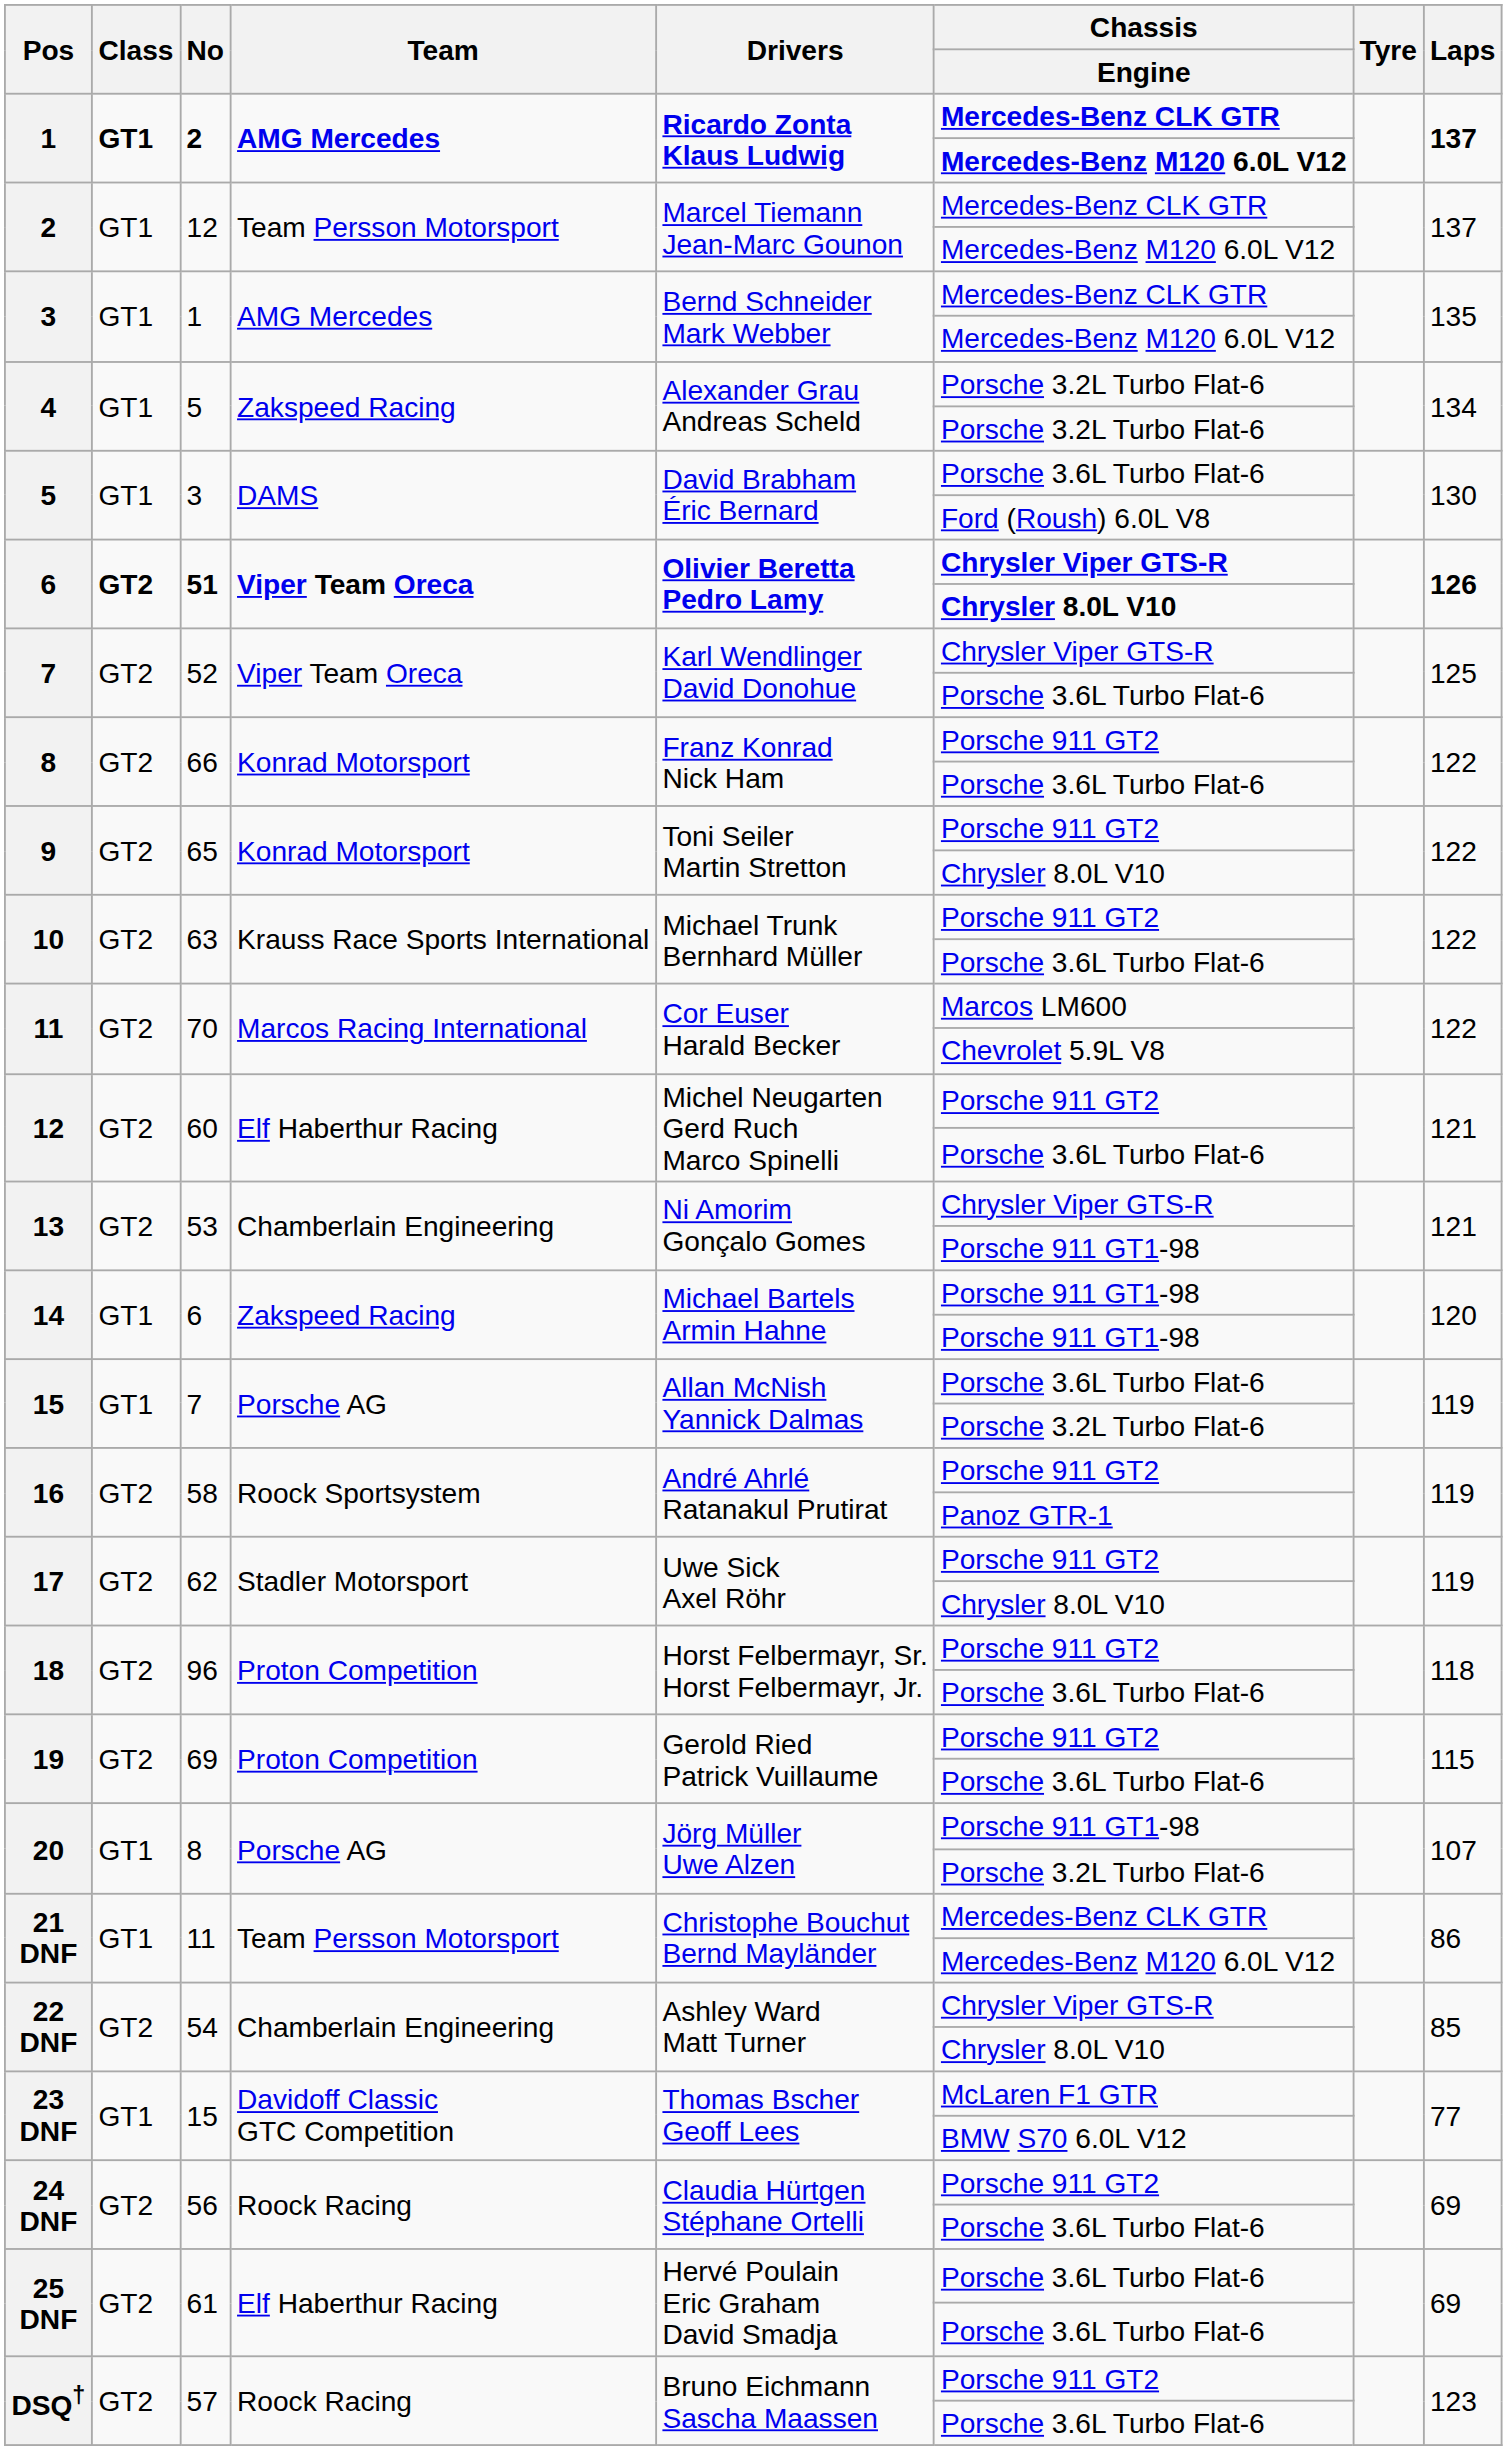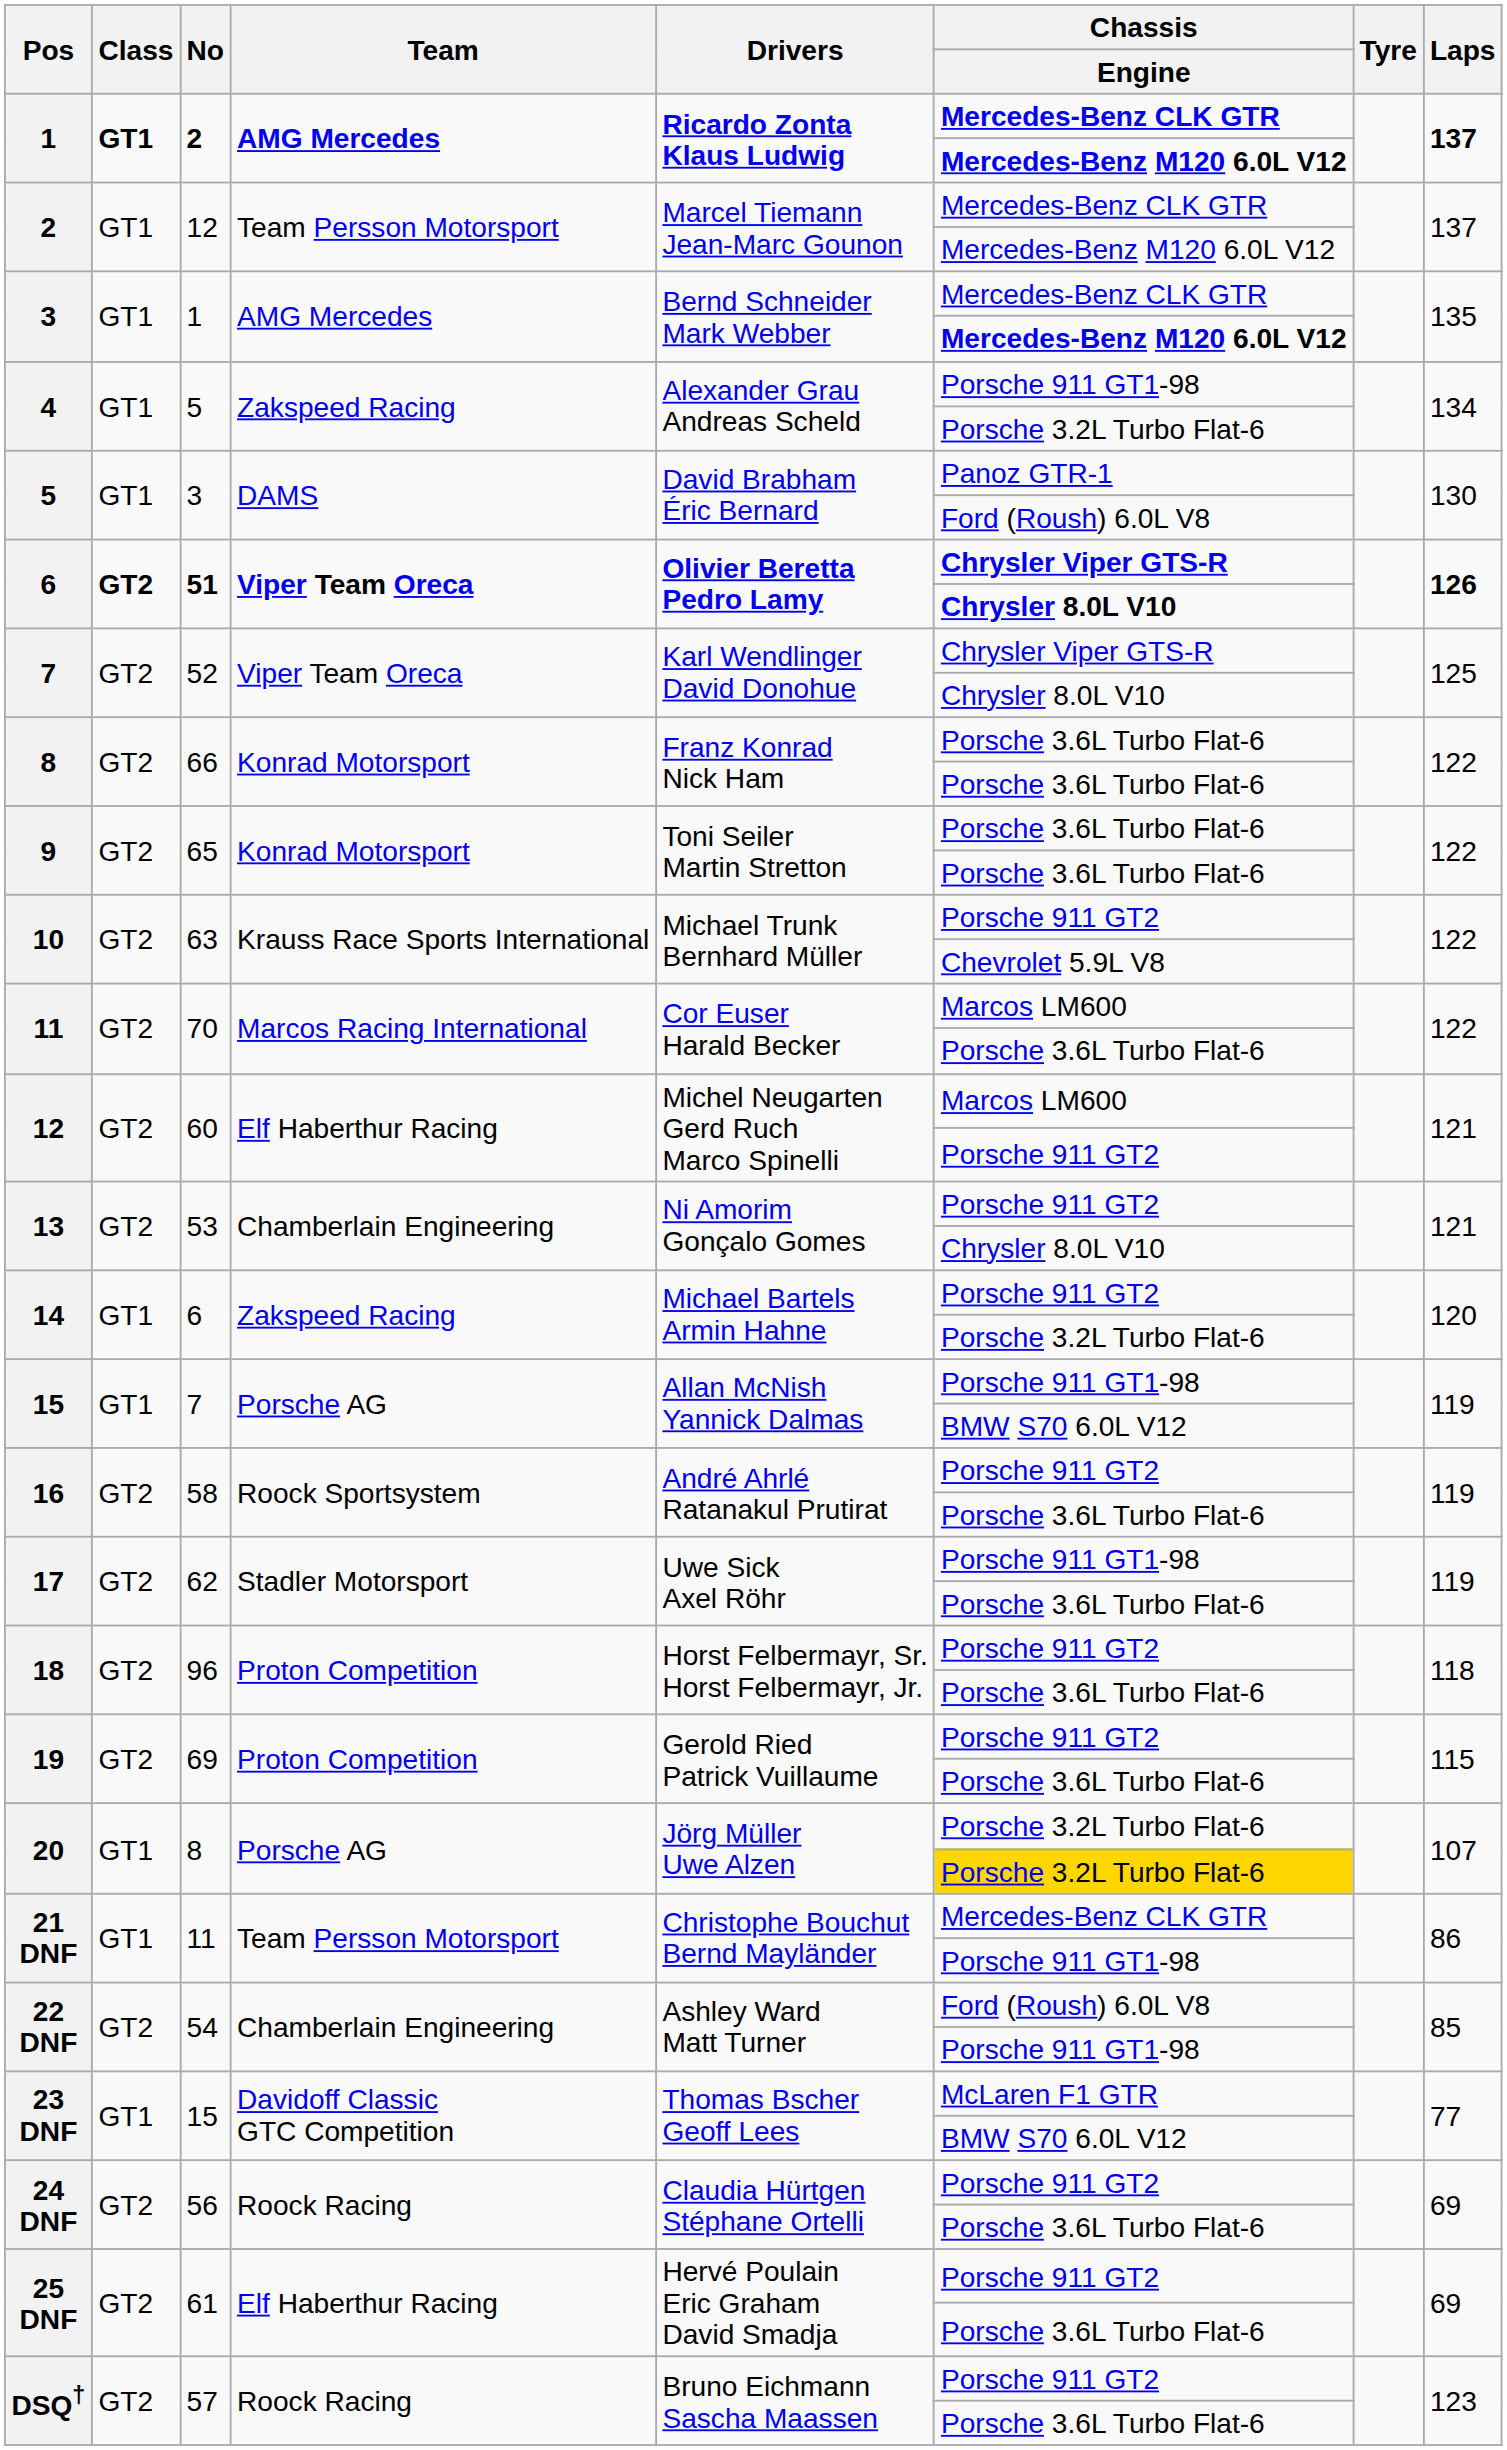(1138, 339) normal -> (1144, 339) bold
(1103, 383) Porsche 3.2L Turbo Flat-6 -> (1070, 383) Porsche 911 GT1-98
(1103, 473) Porsche 3.6L Turbo Flat-6 -> (1027, 473) Panoz GTR-1
(1103, 695) Porsche 3.6L Turbo Flat-6 -> (1053, 695) Chrysler 8.0L V10
(1050, 740) Porsche 911 GT2 -> (1103, 740) Porsche 3.6L Turbo Flat-6
(1050, 829) Porsche 911 GT2 -> (1103, 829) Porsche 3.6L Turbo Flat-6
(1053, 873) Chrysler 8.0L V10 -> (1103, 873) Porsche 3.6L Turbo Flat-6
(1103, 962) Porsche 3.6L Turbo Flat-6 -> (1053, 962) Chevrolet 5.9L V8
(1053, 1051) Chevrolet 5.9L V8 -> (1103, 1051) Porsche 3.6L Turbo Flat-6
(1050, 1100) Porsche 911 GT2 -> (1034, 1100) Marcos LM600
(1103, 1154) Porsche 3.6L Turbo Flat-6 -> (1050, 1154) Porsche 911 GT2
(1077, 1203) Chrysler Viper GTS-R -> (1050, 1203) Porsche 911 GT2
(1070, 1248) Porsche 911 GT1-98 -> (1053, 1248) Chrysler 8.0L V10
(1070, 1292) Porsche 911 GT1-98 -> (1050, 1292) Porsche 911 GT2
(1070, 1337) Porsche 911 GT1-98 -> (1103, 1337) Porsche 3.2L Turbo Flat-6
(1103, 1381) Porsche 3.6L Turbo Flat-6 -> (1070, 1381) Porsche 911 GT1-98
(1103, 1426) Porsche 3.2L Turbo Flat-6 -> (1064, 1426) BMW S70 6.0L V12
(1027, 1515) Panoz GTR-1 -> (1103, 1515) Porsche 3.6L Turbo Flat-6
(1050, 1559) Porsche 911 GT2 -> (1070, 1559) Porsche 911 GT1-98
(1053, 1604) Chrysler 8.0L V10 -> (1103, 1604) Porsche 3.6L Turbo Flat-6
(1070, 1826) Porsche 911 GT1-98 -> (1103, 1826) Porsche 3.2L Turbo Flat-6
(1103, 1871) no background -> (1103, 1871) gold background
(1138, 1960) Mercedes-Benz M120 6.0L V12 -> (1070, 1960) Porsche 911 GT1-98
(1077, 2004) Chrysler Viper GTS-R -> (1076, 2004) Ford (Roush) 6.0L V8
(1053, 2049) Chrysler 8.0L V10 -> (1070, 2049) Porsche 911 GT1-98
(1103, 2276) Porsche 3.6L Turbo Flat-6 -> (1050, 2276) Porsche 911 GT2
